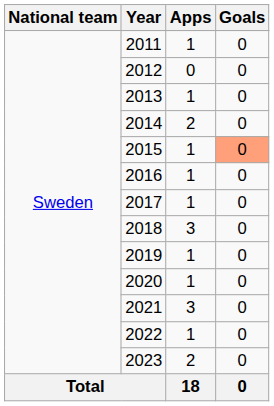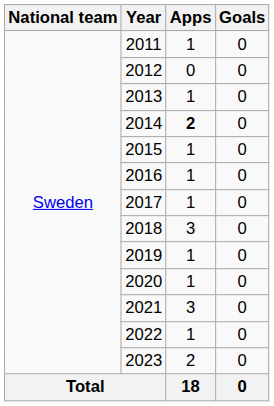(191, 123) normal -> (191, 123) bold
(242, 149) lightsalmon background -> (242, 149) no background
